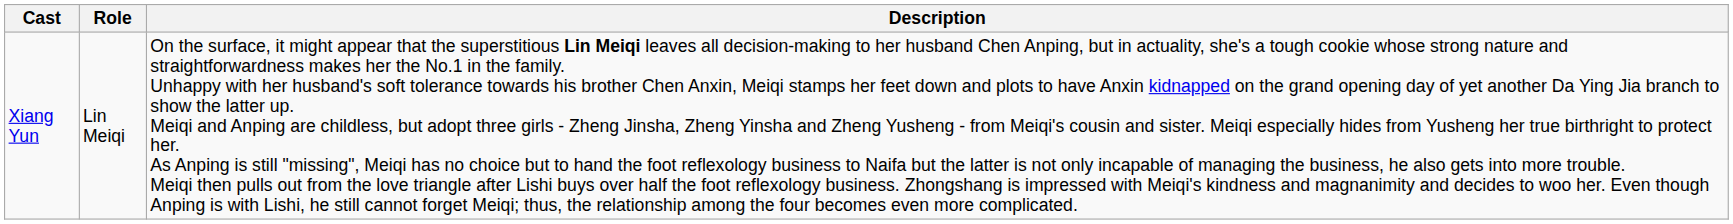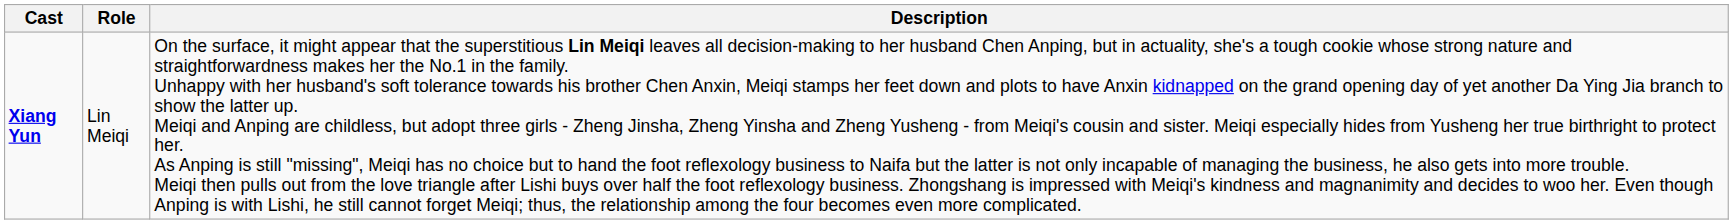(31, 125) normal -> (33, 125) bold
